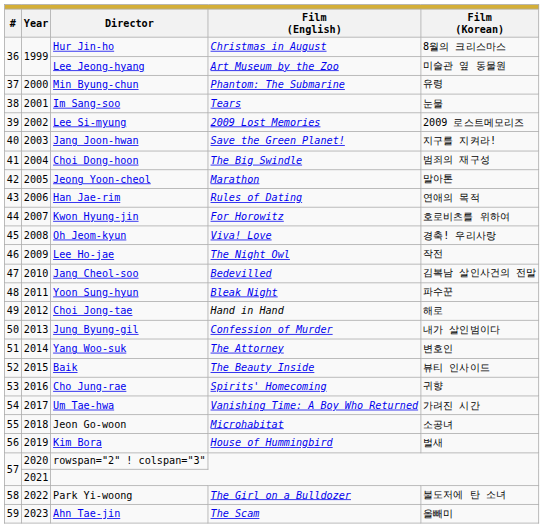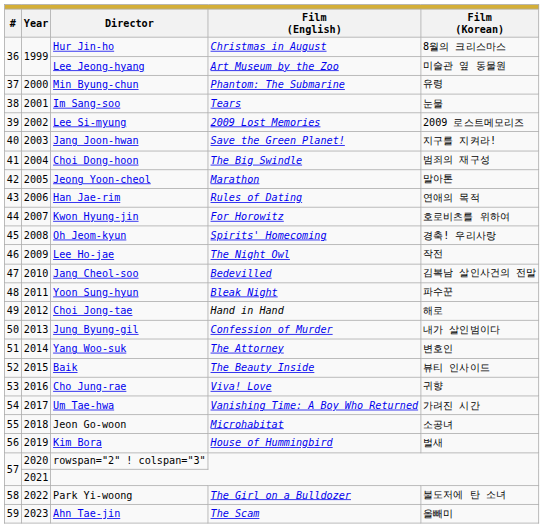(241, 236) Viva! Love -> (269, 236) Spirits' Homecoming
(269, 386) Spirits' Homecoming -> (241, 386) Viva! Love
